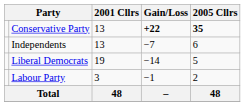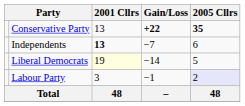(99, 45) normal -> (99, 45) bold
(99, 61) no background -> (99, 61) lightyellow background
(195, 77) no background -> (195, 77) lavender background
